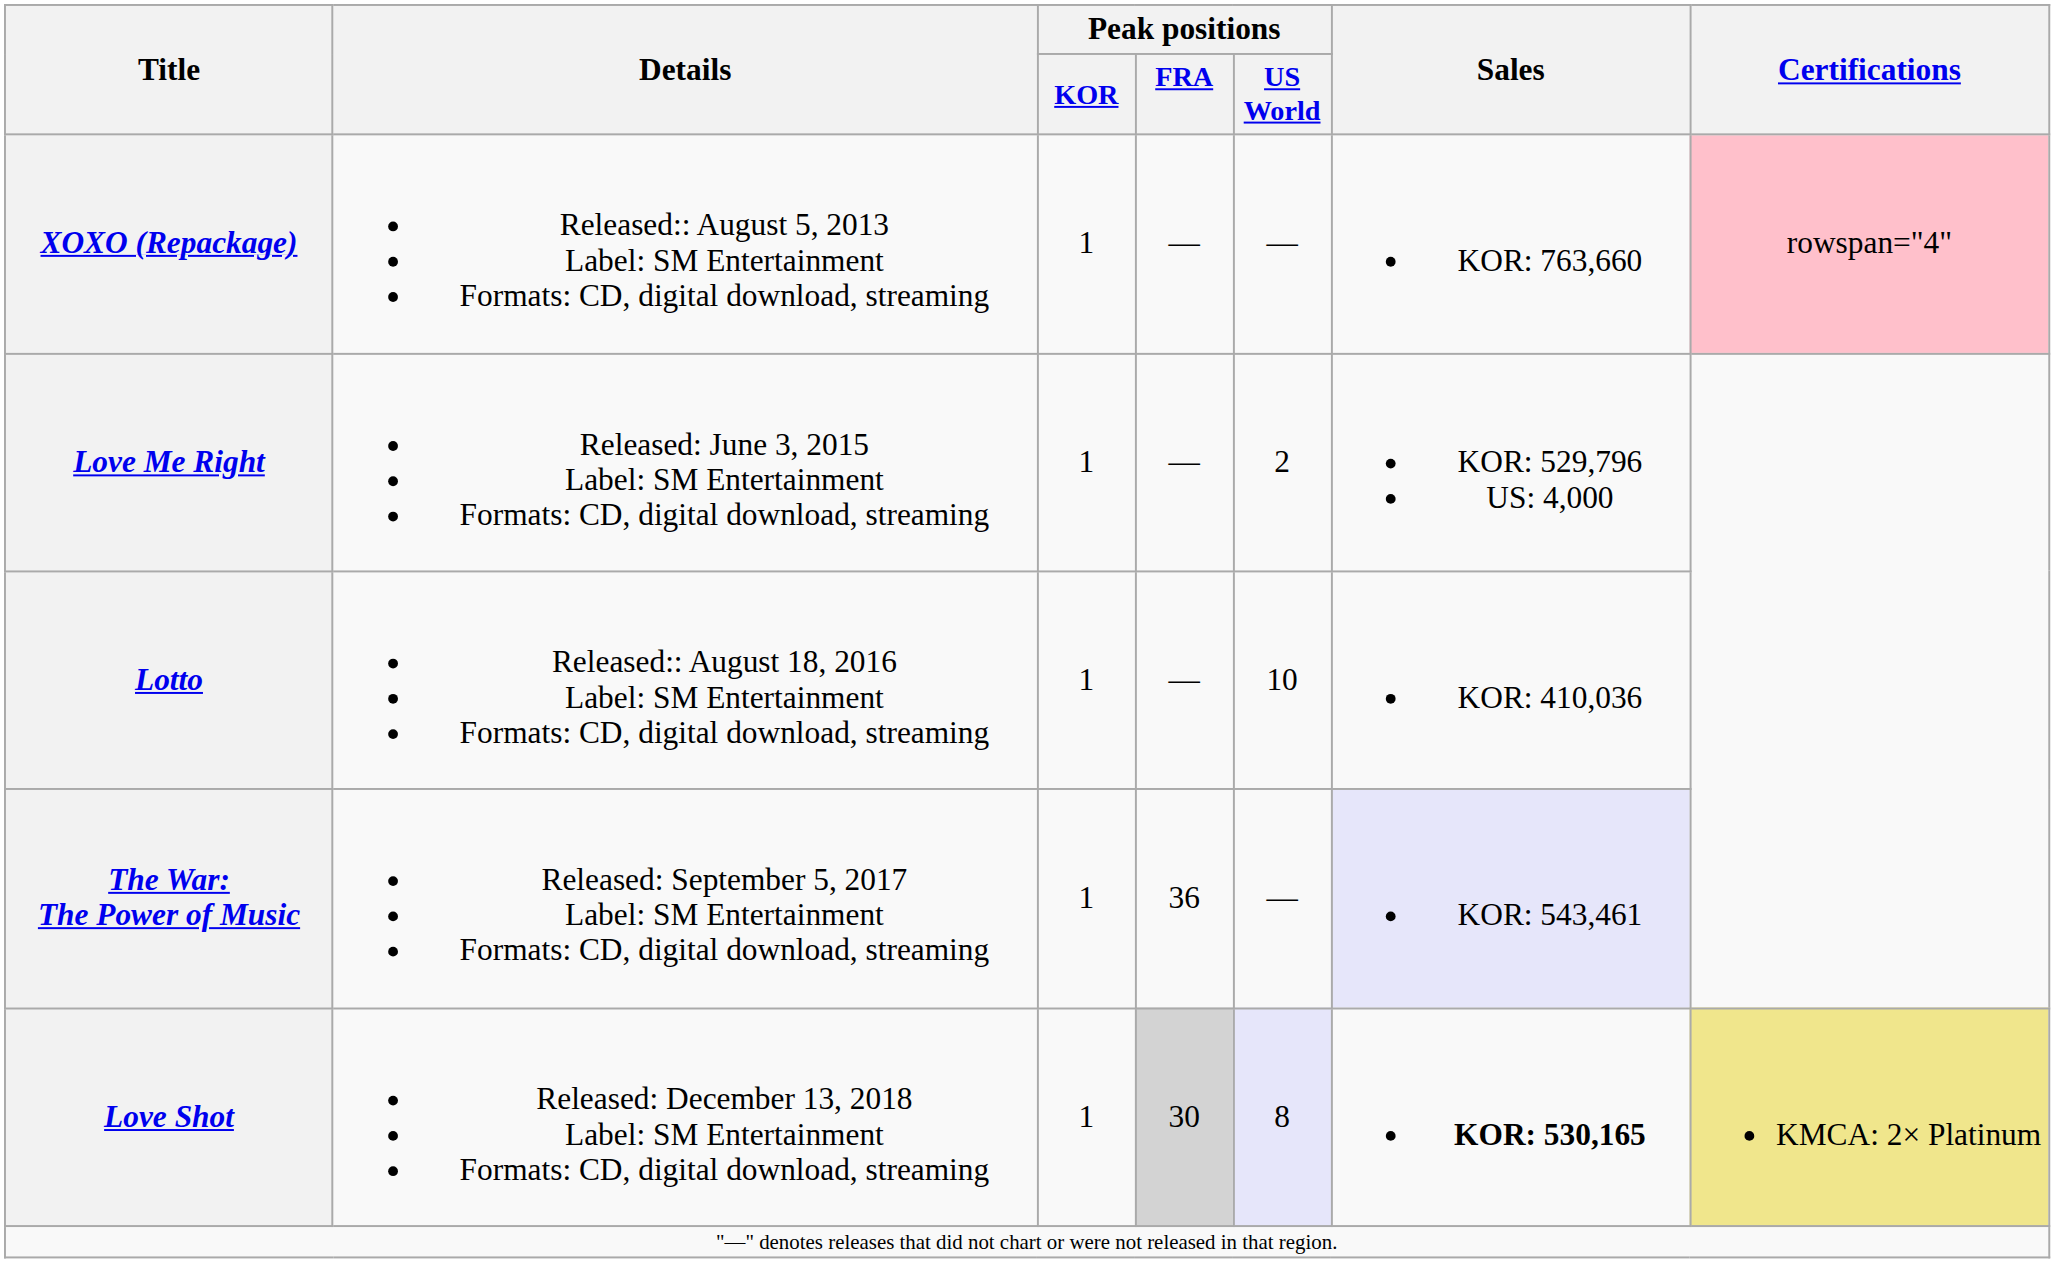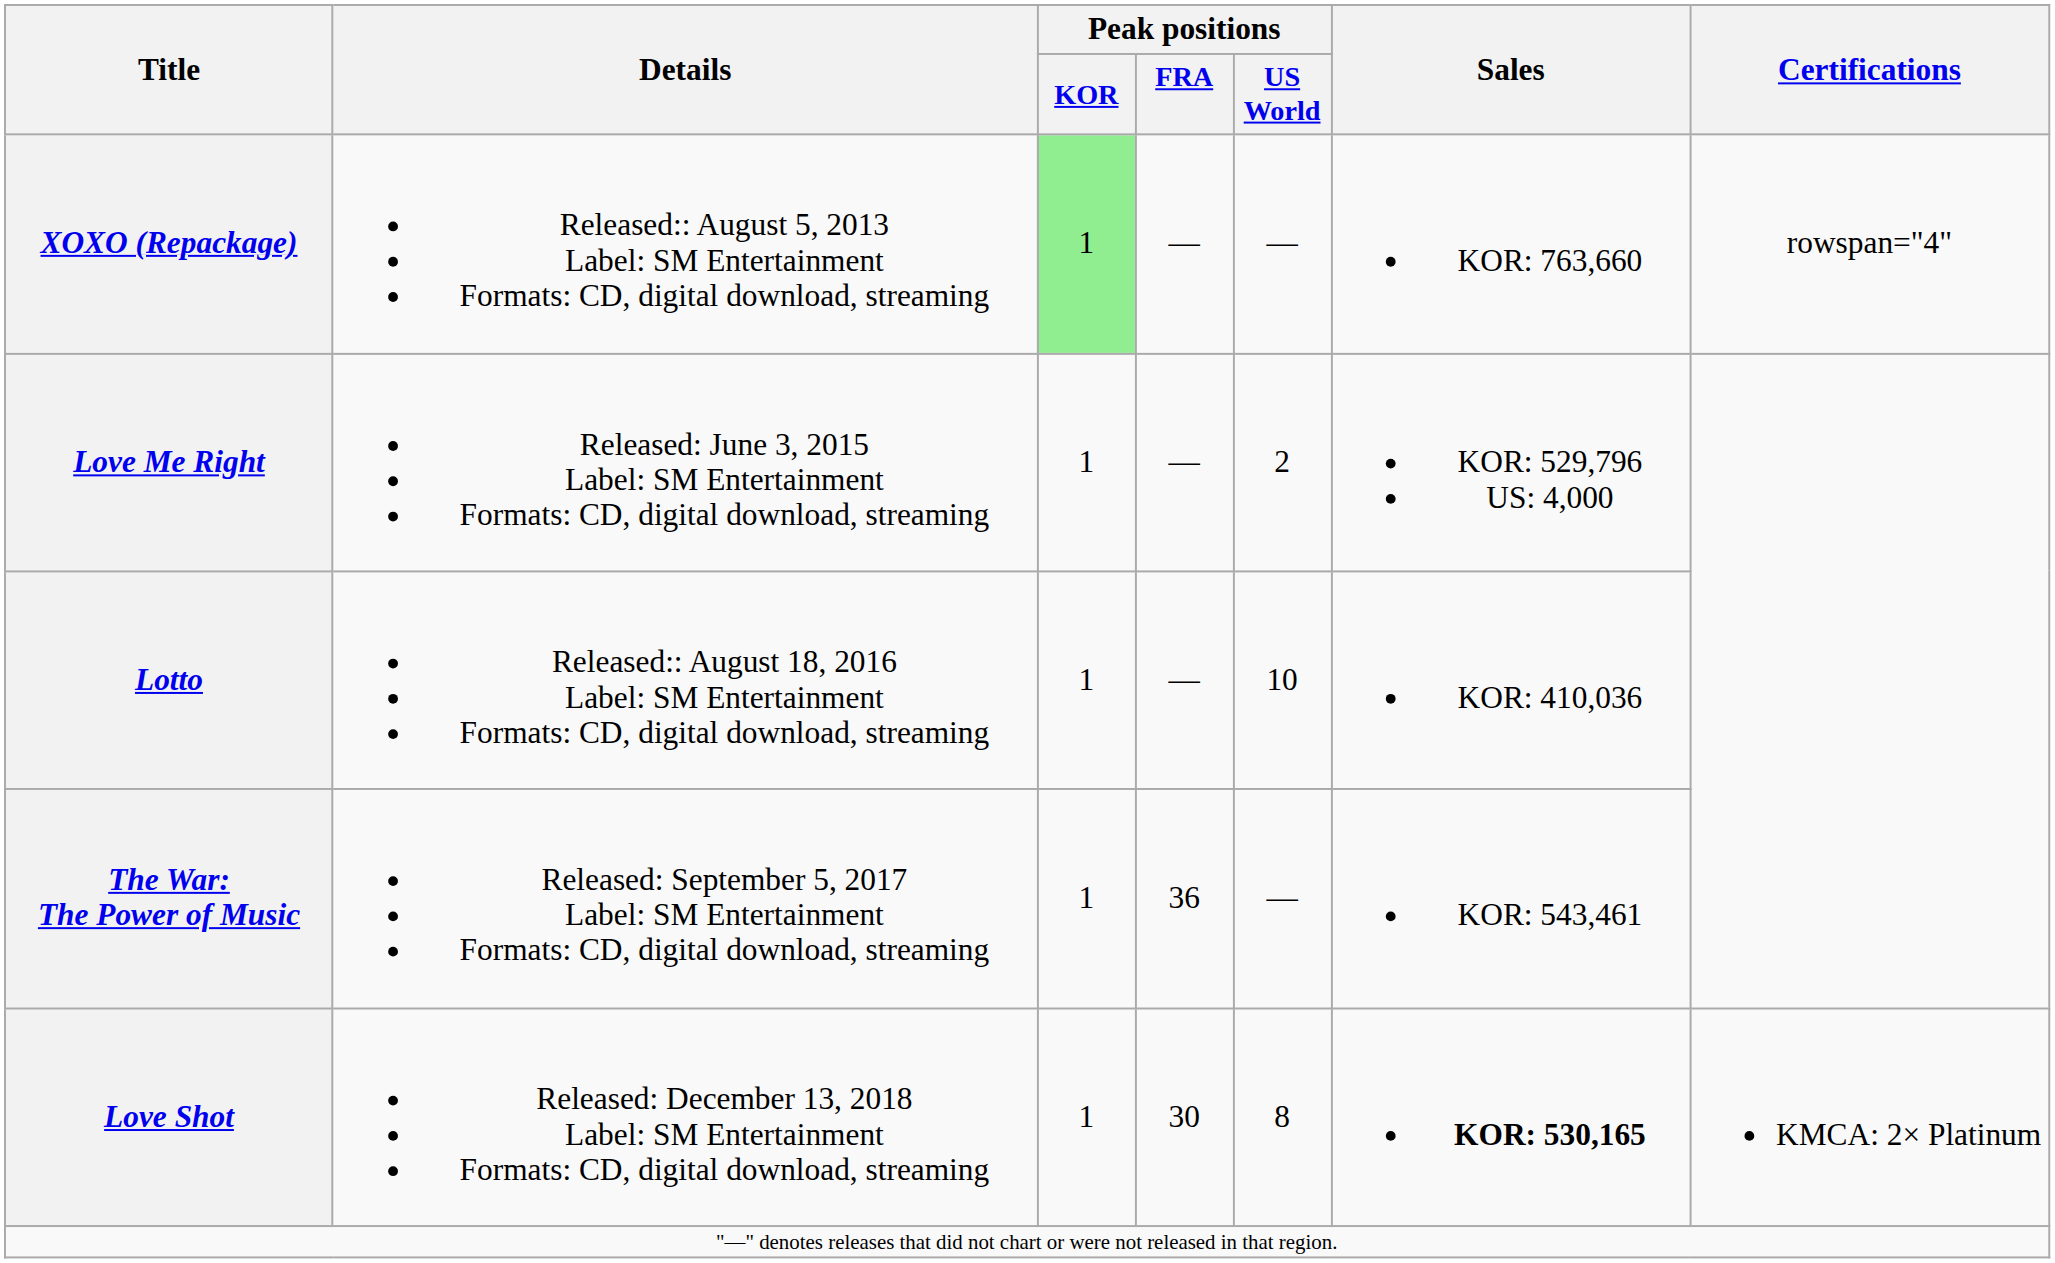(1086, 243) no background -> (1086, 243) lightgreen background
(1869, 243) pink background -> (1869, 243) no background
(1511, 916) lavender background -> (1511, 916) no background
(1184, 1116) lightgrey background -> (1184, 1116) no background
(1282, 1116) lavender background -> (1282, 1116) no background
(1869, 1135) khaki background -> (1869, 1135) no background
